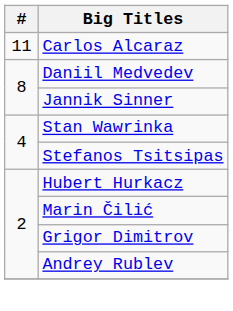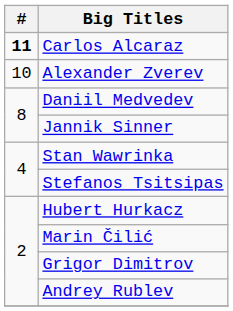(22, 46) normal -> (22, 46) bold
+ row: (123, 74)
